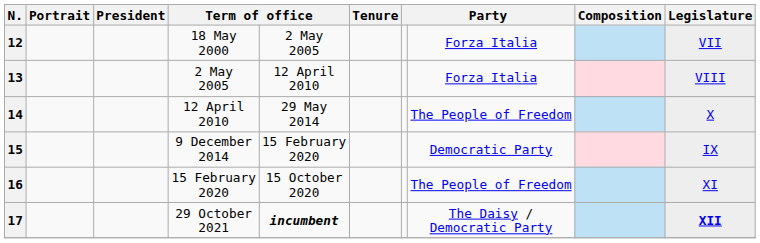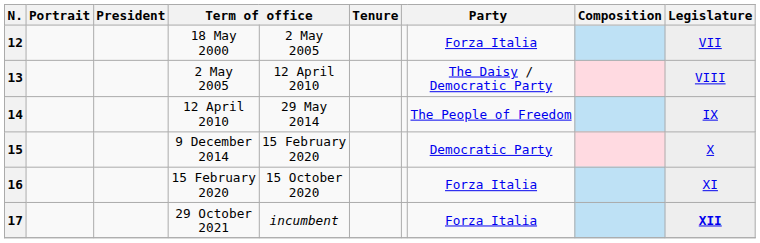(491, 78) Forza Italia -> (491, 78) The Daisy / Democratic Party
(710, 114) X -> (710, 114) IX
(710, 149) IX -> (710, 149) X
(491, 185) The People of Freedom -> (491, 185) Forza Italia
(304, 220) bold -> (304, 220) normal
(491, 220) The Daisy / Democratic Party -> (491, 220) Forza Italia
